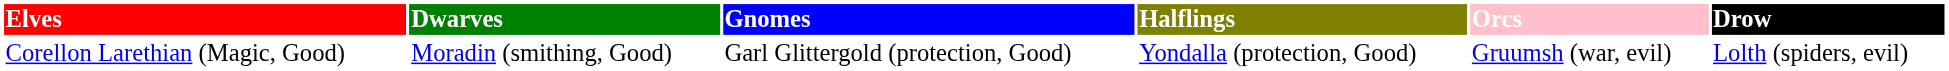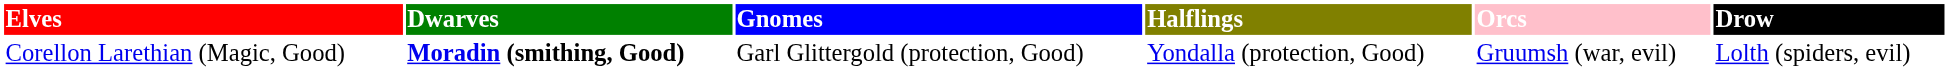(542, 53) normal -> (546, 53) bold
